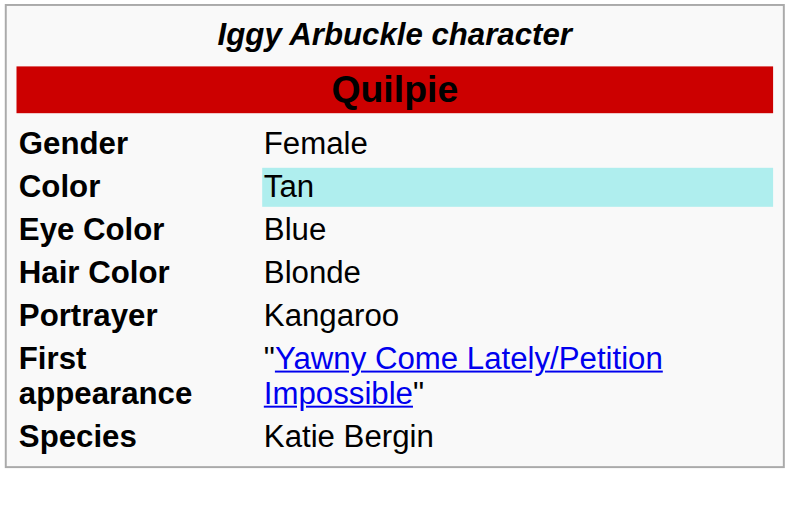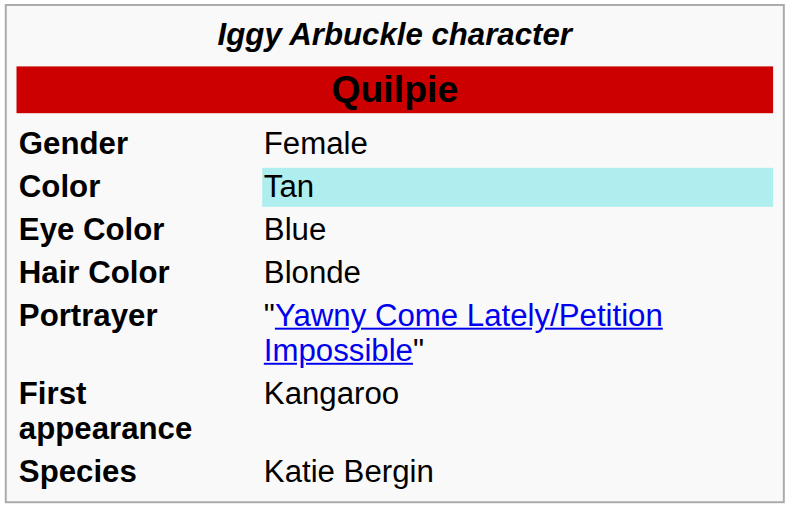(331, 315) Kangaroo -> (463, 333) "Yawny Come Lately/Petition Impossible"
(463, 376) "Yawny Come Lately/Petition Impossible" -> (331, 393) Kangaroo
